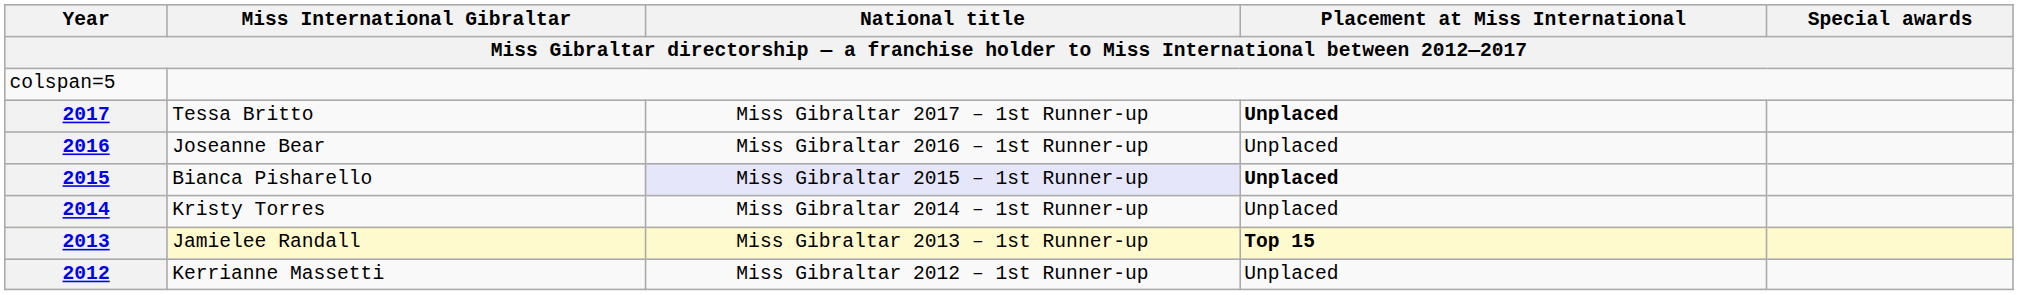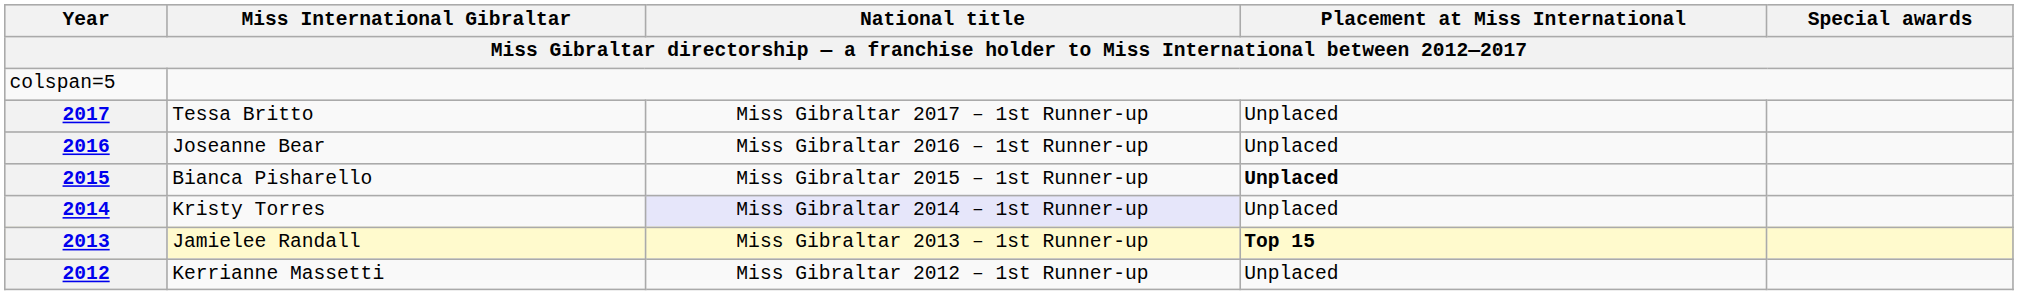(1291, 116) bold -> (1291, 116) normal
(942, 179) lavender background -> (942, 179) no background
(942, 211) no background -> (942, 211) lavender background
